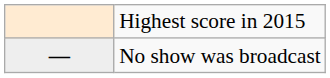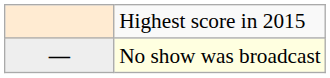(220, 55) no background -> (220, 55) lightyellow background
